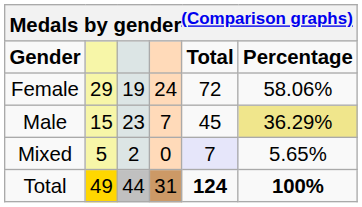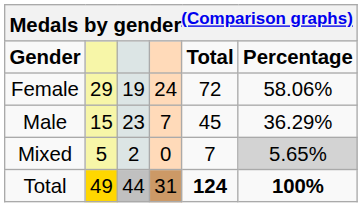(298, 122) khaki background -> (298, 122) no background
(210, 154) lavender background -> (210, 154) no background
(298, 154) no background -> (298, 154) lightgrey background
